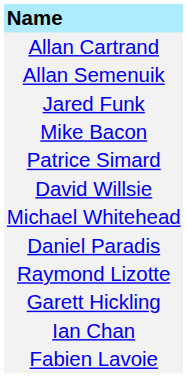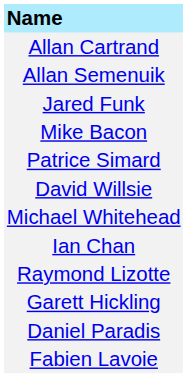(94, 245) Daniel Paradis -> (94, 245) Ian Chan
(94, 331) Ian Chan -> (94, 331) Daniel Paradis
